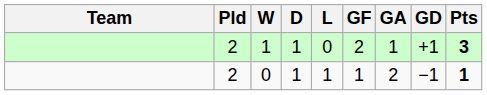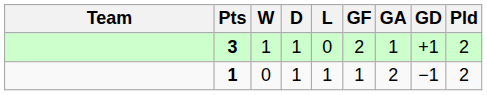columns swapped: (232, 18) <-> (464, 18)
